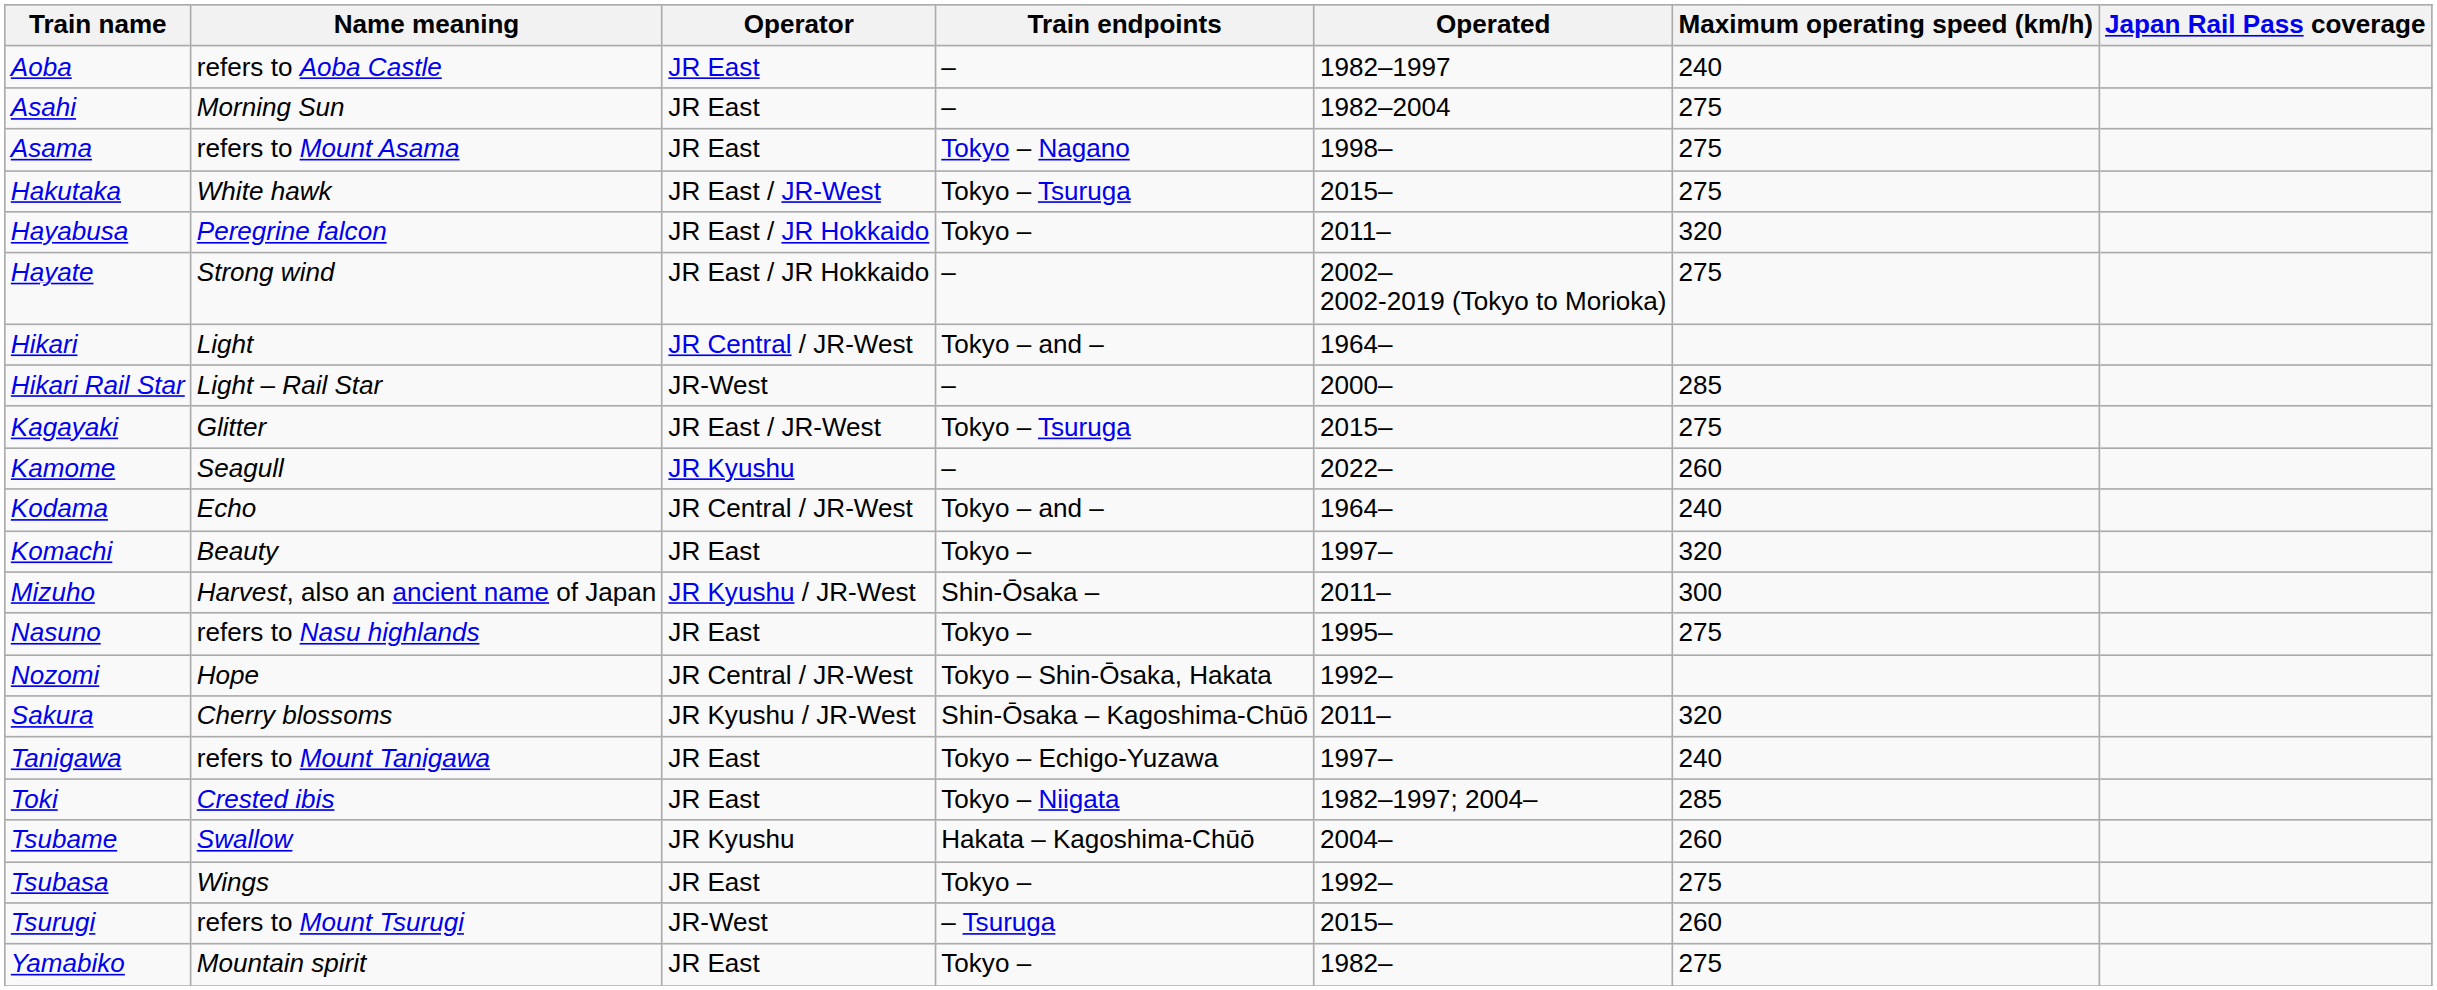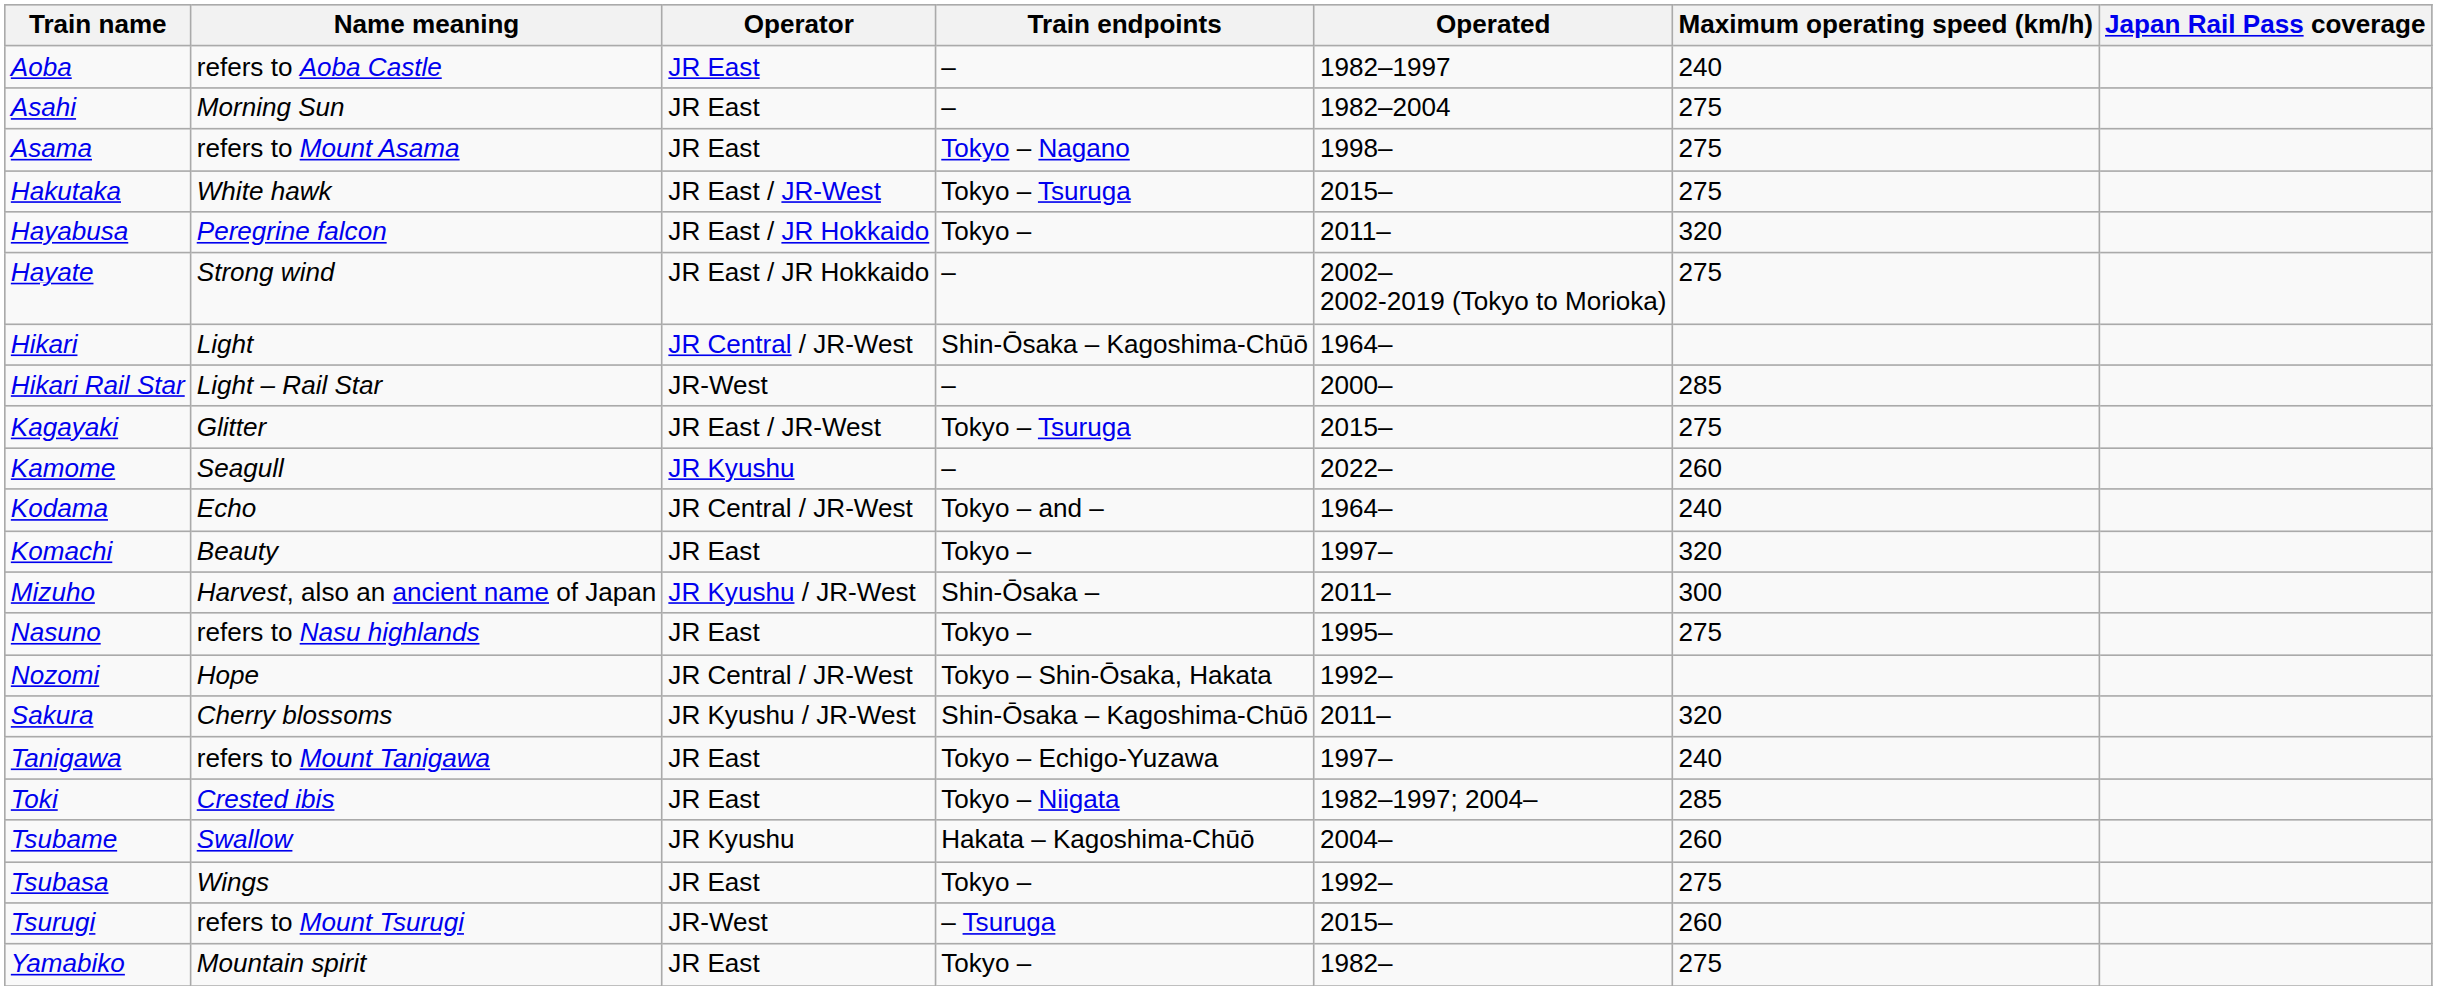(1022, 344) Tokyo – and – -> (1125, 344) Shin-Ōsaka – Kagoshima-Chūō
